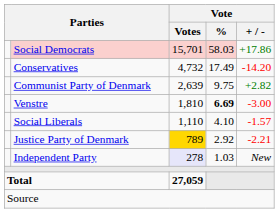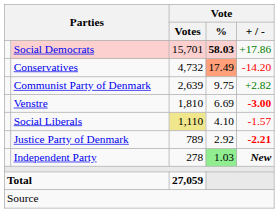(221, 49) normal -> (221, 49) bold
(221, 67) no background -> (221, 67) lightsalmon background
(224, 103) bold -> (224, 103) normal
(259, 103) normal -> (259, 103) bold
(191, 121) no background -> (191, 121) khaki background
(195, 139) gold background -> (195, 139) no background
(259, 139) normal -> (259, 139) bold
(195, 157) lavender background -> (195, 157) no background
(224, 157) no background -> (224, 157) lightgreen background
(261, 157) normal -> (261, 157) bold
